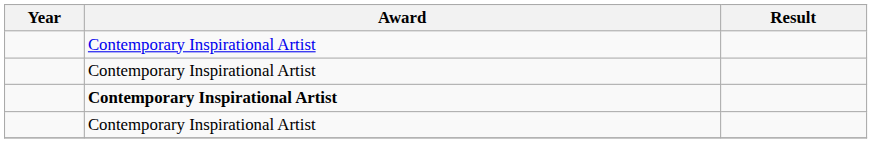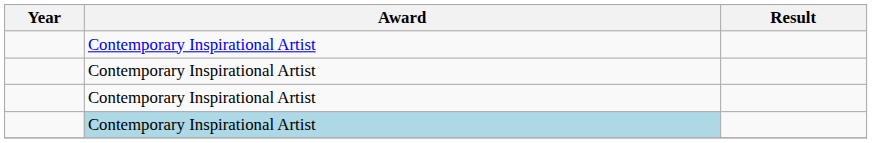(213, 97) bold -> (202, 97) normal
(202, 124) no background -> (202, 124) lightblue background
